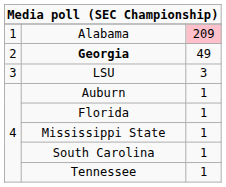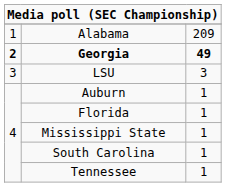(204, 34) pink background -> (204, 34) no background
(13, 54) normal -> (13, 54) bold
(204, 54) normal -> (204, 54) bold
